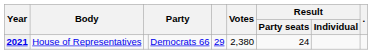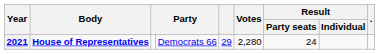(87, 42) normal -> (90, 42) bold
(242, 42) 2,380 -> (250, 42) 2,280
